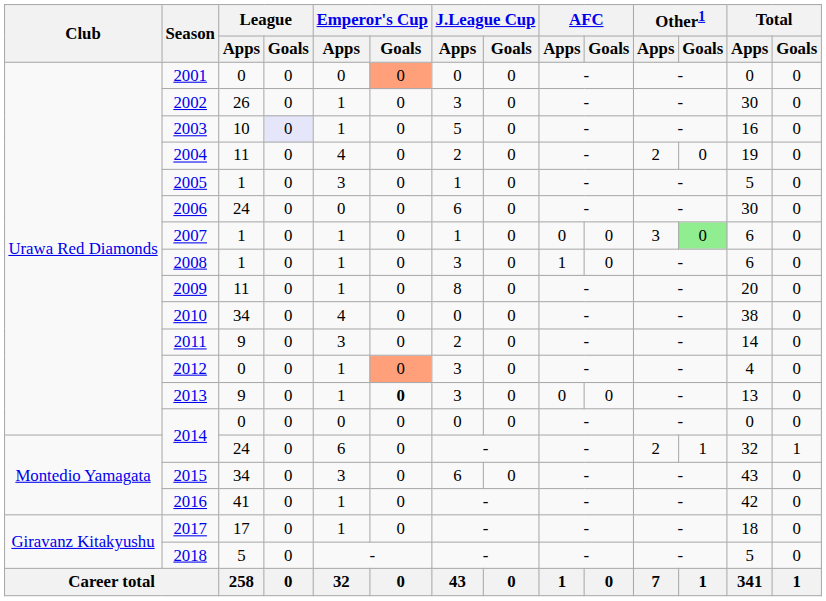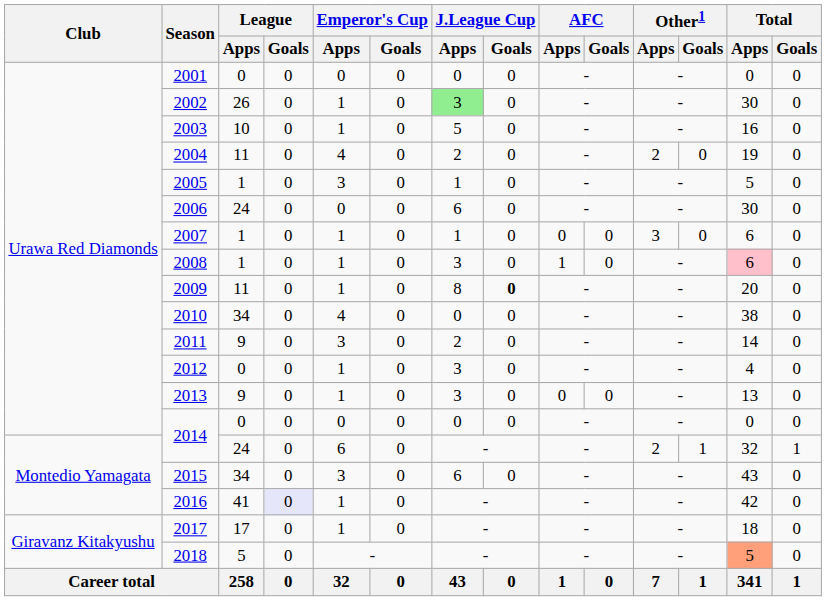(401, 75) lightsalmon background -> (401, 75) no background
(458, 102) no background -> (458, 102) lightgreen background
(288, 128) lavender background -> (288, 128) no background
(703, 235) lightgreen background -> (703, 235) no background
(750, 262) no background -> (750, 262) pink background
(511, 288) normal -> (511, 288) bold
(401, 368) lightsalmon background -> (401, 368) no background
(401, 395) bold -> (401, 395) normal
(288, 501) no background -> (288, 501) lavender background
(750, 555) no background -> (750, 555) lightsalmon background
